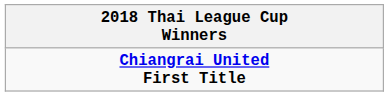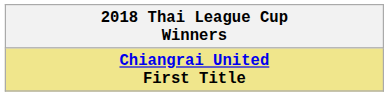(194, 70) no background -> (194, 70) khaki background
